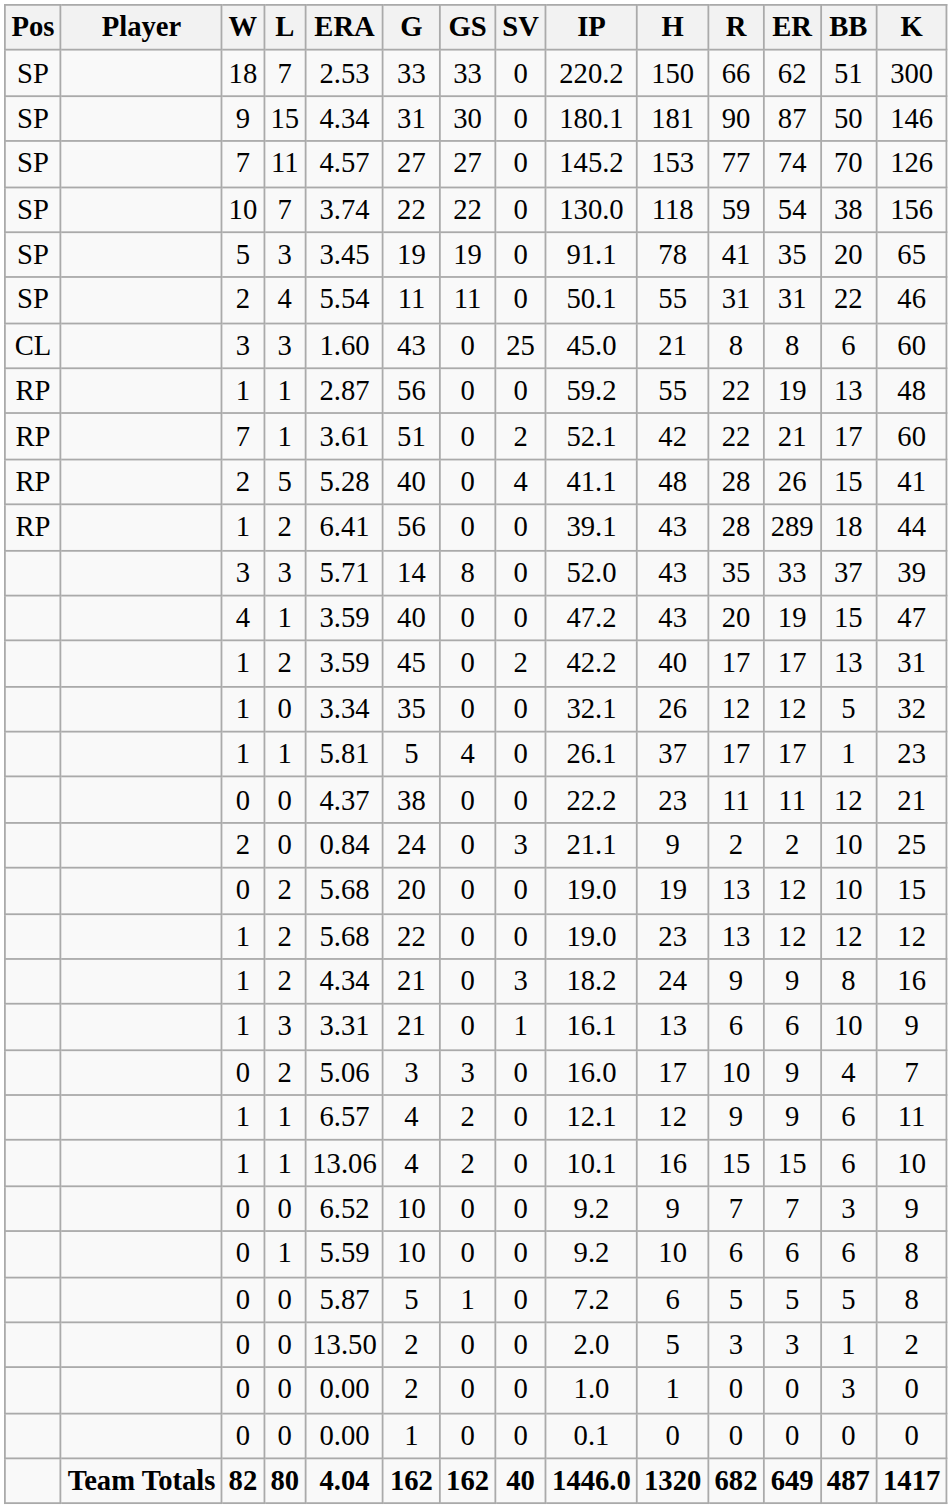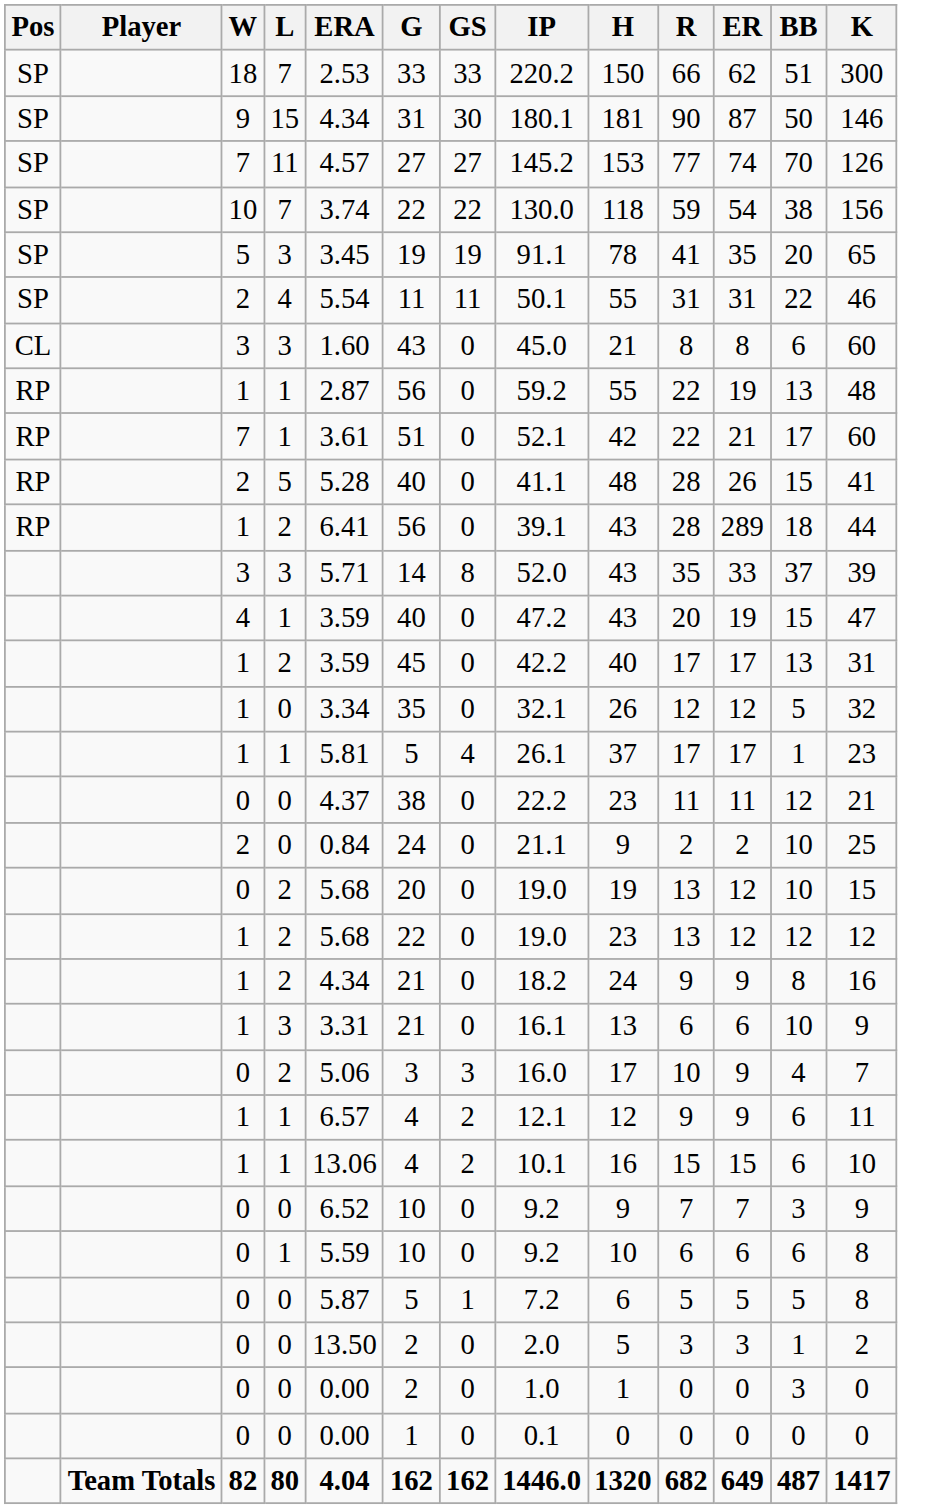- column: (521, 27)
